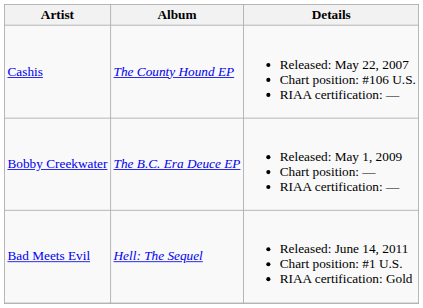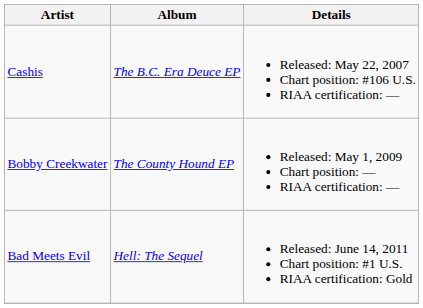(174, 71) The County Hound EP -> (177, 71) The B.C. Era Deuce EP
(177, 164) The B.C. Era Deuce EP -> (174, 164) The County Hound EP
